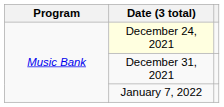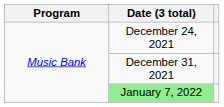(161, 37) lightyellow background -> (161, 37) no background
(161, 93) no background -> (161, 93) lightgreen background
